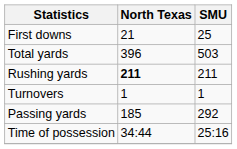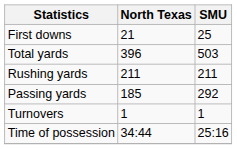(131, 74) bold -> (131, 74) normal
rows swapped: (47, 113) <-> (36, 94)
